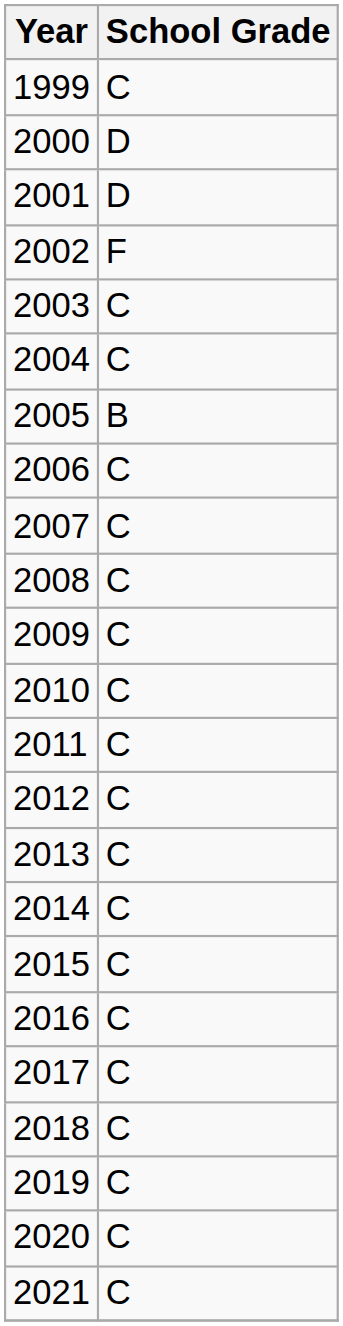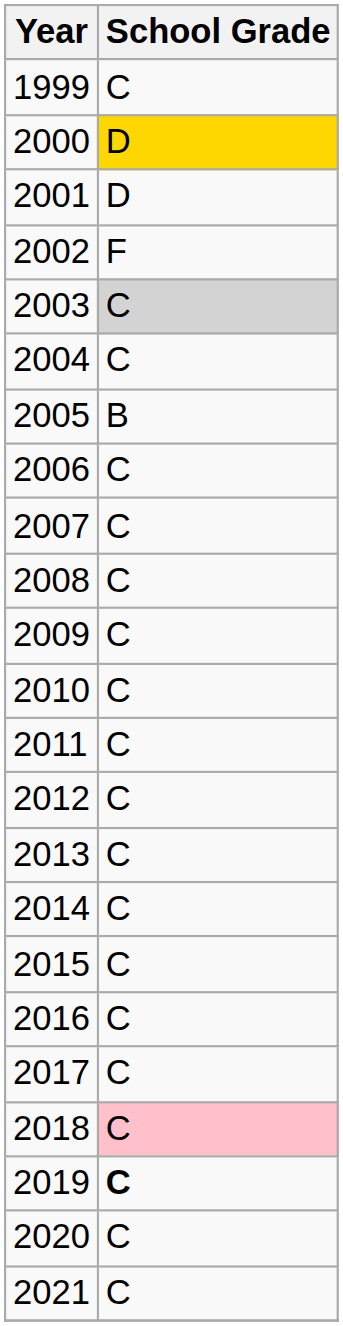(118, 141) no background -> (118, 141) gold background
(118, 305) no background -> (118, 305) lightgrey background
(118, 1128) no background -> (118, 1128) pink background
(118, 1182) normal -> (118, 1182) bold
